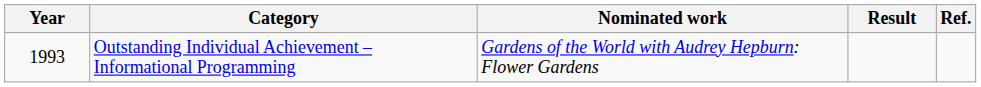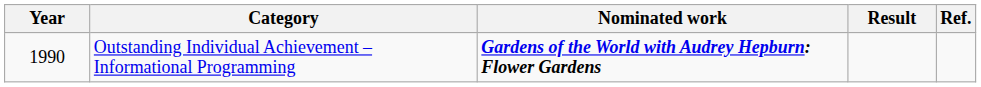(47, 57) 1993 -> (47, 57) 1990
(640, 57) normal -> (646, 57) bold
